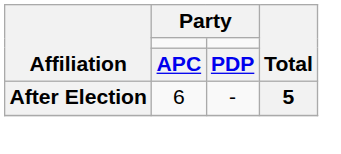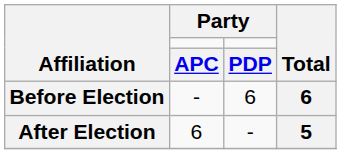+ row: (87, 97)
